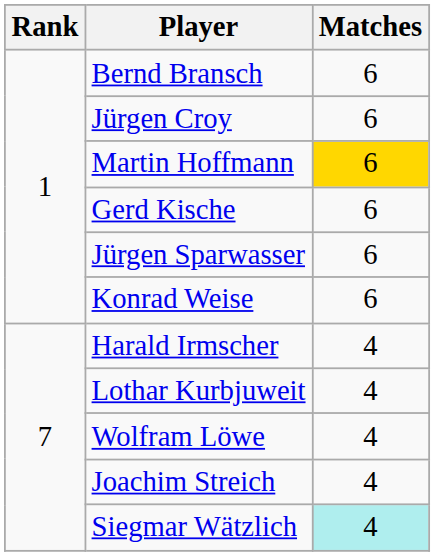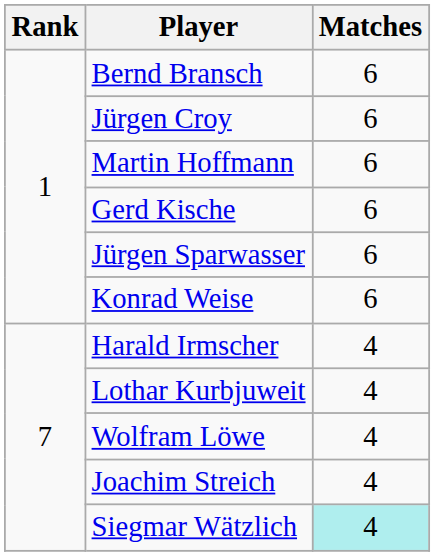(370, 163) gold background -> (370, 163) no background
